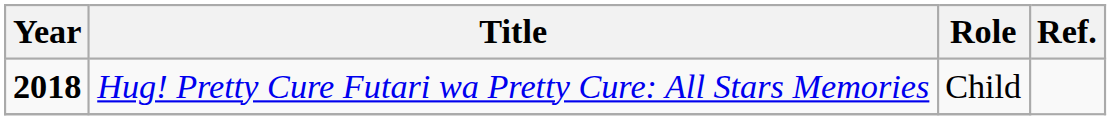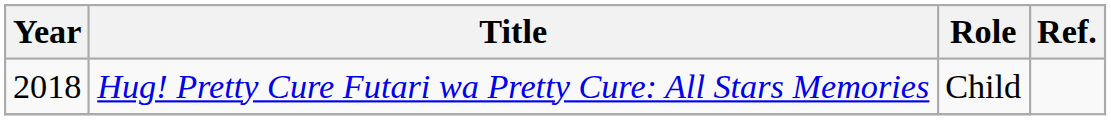(47, 85) bold -> (47, 85) normal
